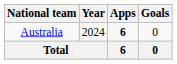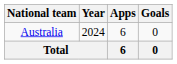(123, 31) bold -> (123, 31) normal
